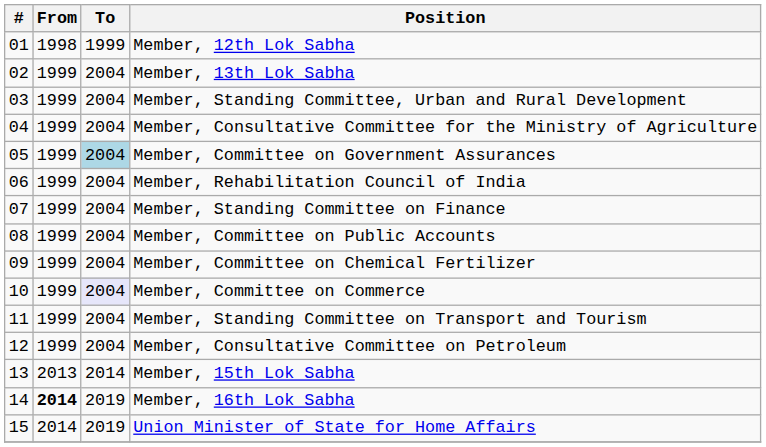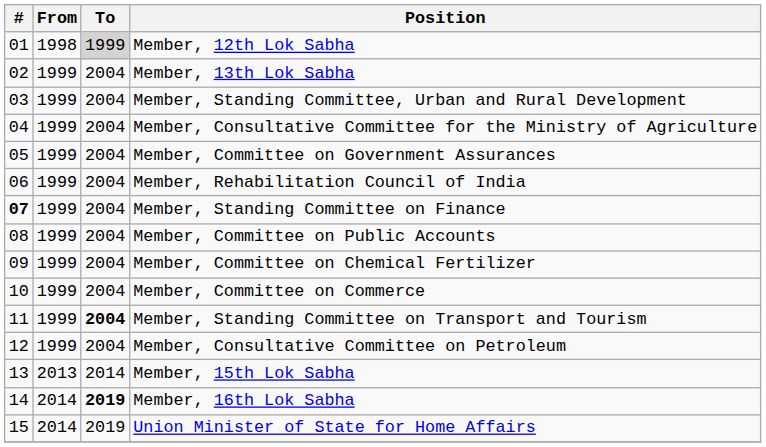(105, 46) no background -> (105, 46) lightgrey background
(105, 155) lightblue background -> (105, 155) no background
(19, 210) normal -> (19, 210) bold
(105, 292) lavender background -> (105, 292) no background
(105, 319) normal -> (105, 319) bold
(57, 401) bold -> (57, 401) normal
(105, 401) normal -> (105, 401) bold
